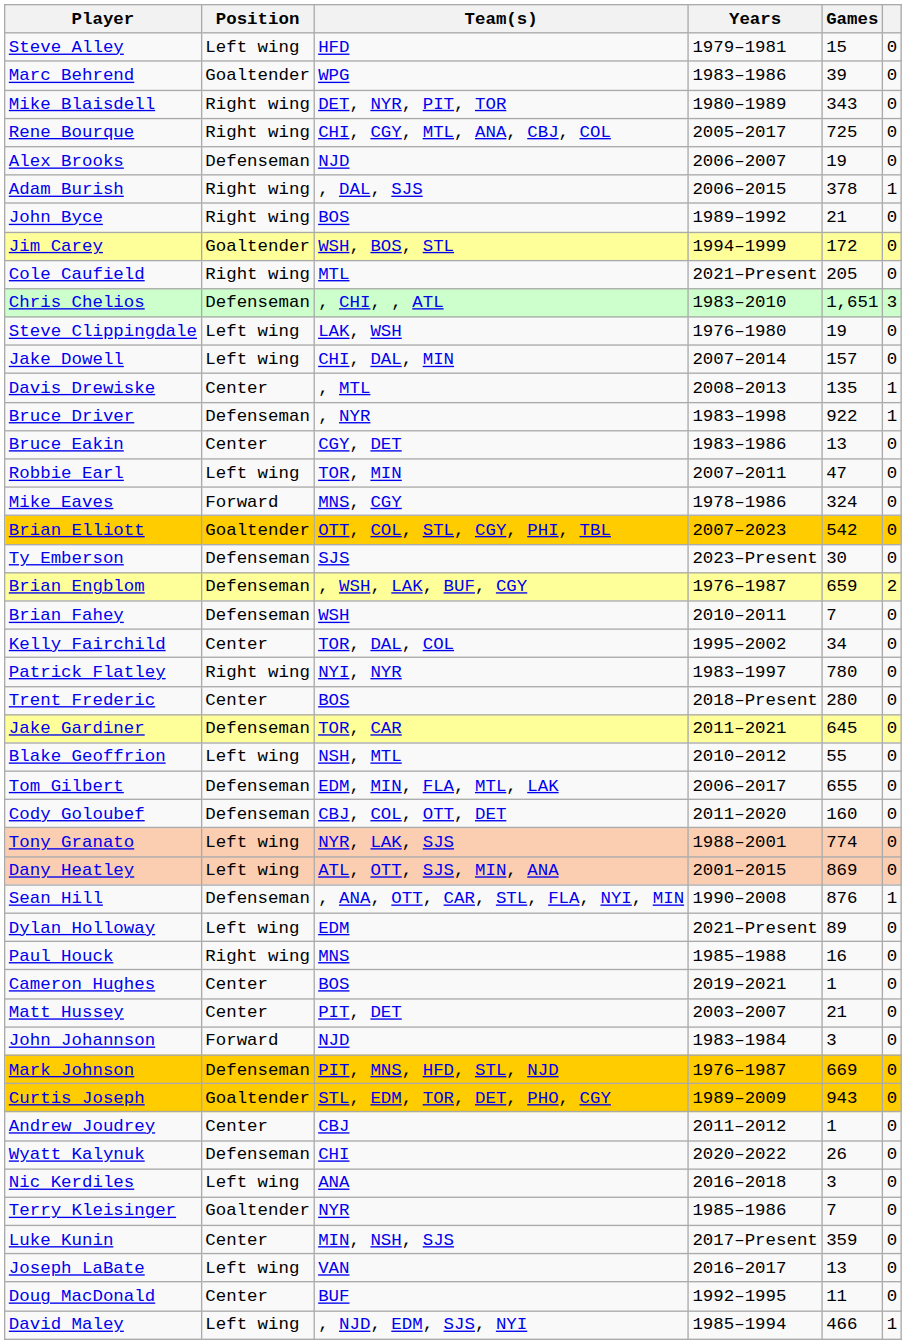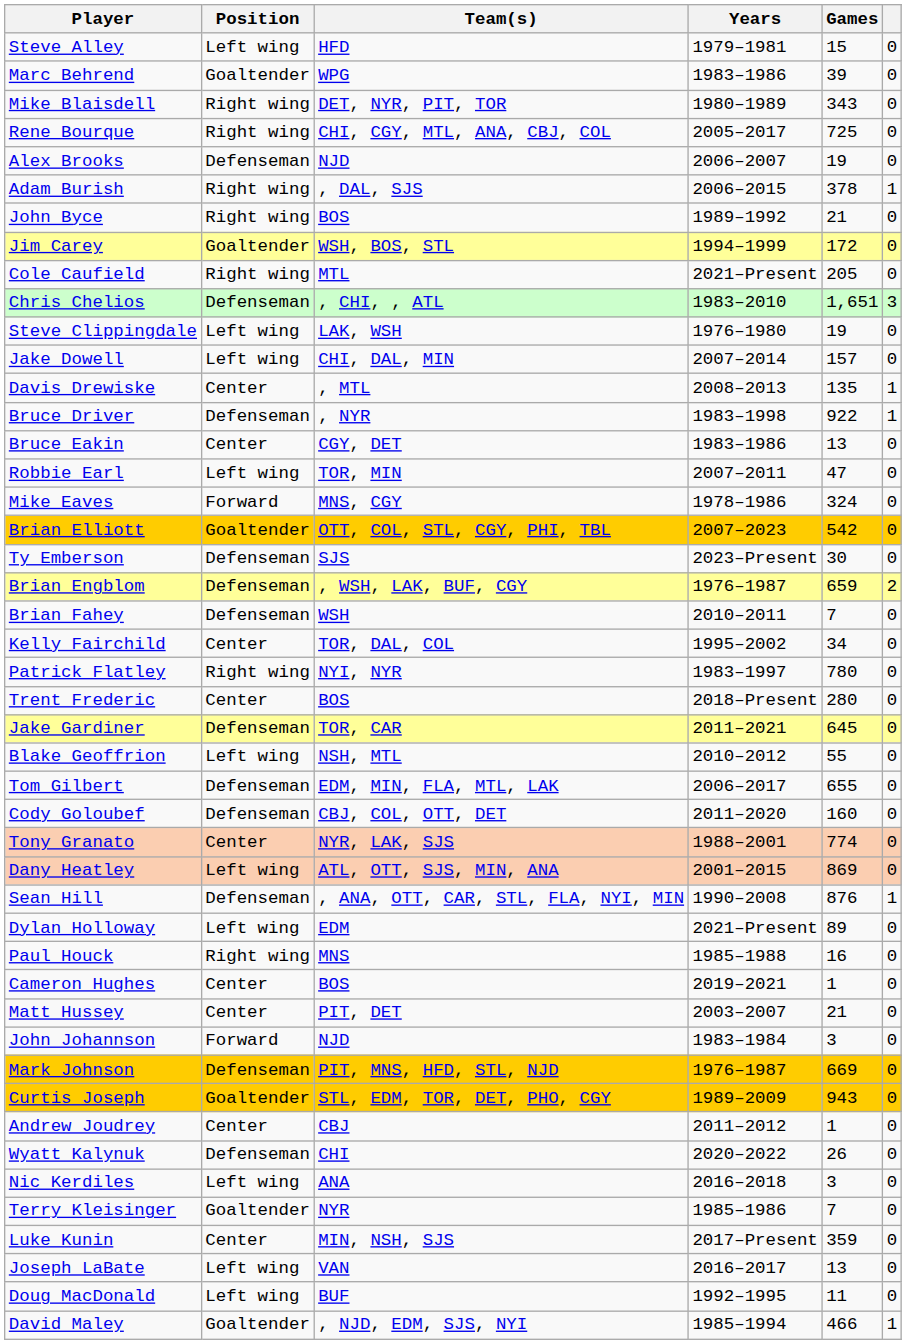(252, 842) Left wing -> (237, 842) Center
(237, 1296) Center -> (252, 1296) Left wing
(252, 1325) Left wing -> (258, 1325) Goaltender
